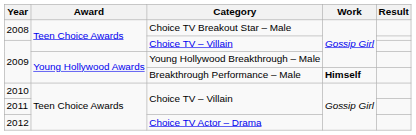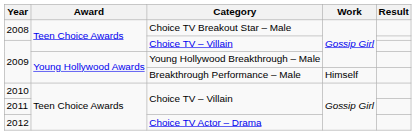(343, 75) bold -> (341, 75) normal
